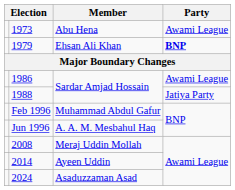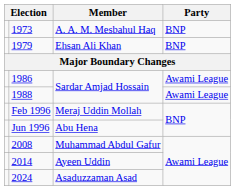(77, 29) Abu Hena -> (105, 29) A. A. M. Mesbahul Haq
(197, 29) Awami League -> (175, 29) BNP
(176, 45) bold -> (175, 45) normal
(190, 95) Jatiya Party -> (197, 95) Awami League
(108, 111) Muhammad Abdul Gafur -> (98, 111) Meraj Uddin Mollah
(105, 128) A. A. M. Mesbahul Haq -> (77, 128) Abu Hena
(98, 144) Meraj Uddin Mollah -> (108, 144) Muhammad Abdul Gafur
